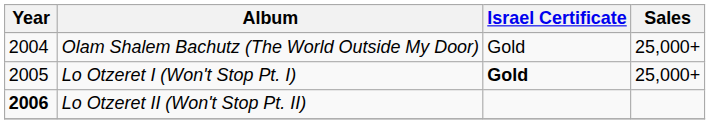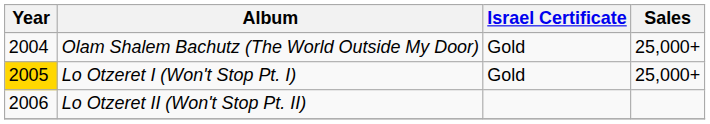(29, 75) no background -> (29, 75) gold background
(508, 75) bold -> (506, 75) normal
(29, 103) bold -> (29, 103) normal
